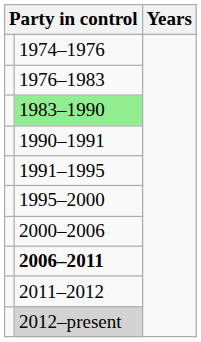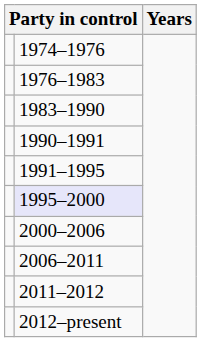(62, 110) lightgreen background -> (62, 110) no background
(62, 200) no background -> (62, 200) lavender background
(61, 261) bold -> (62, 261) normal
(70, 321) lightgrey background -> (70, 321) no background
